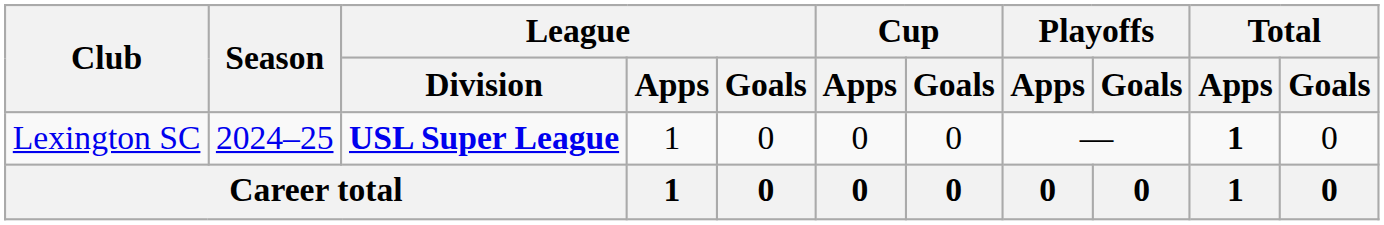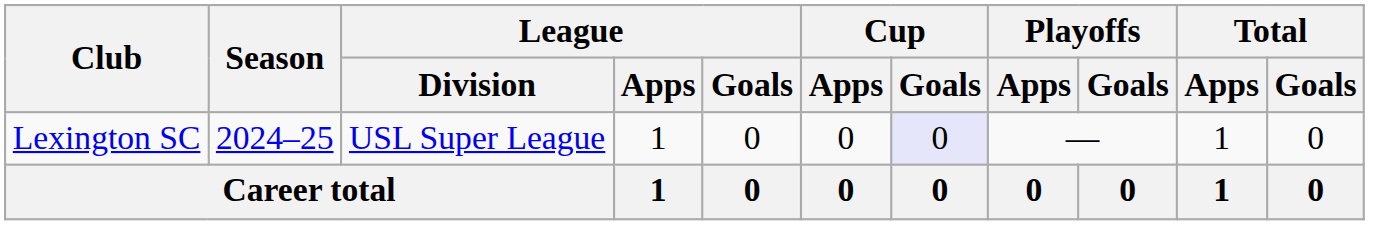(484, 137) bold -> (477, 137) normal
(954, 137) no background -> (940, 137) lavender background
(1235, 137) bold -> (1222, 137) normal
